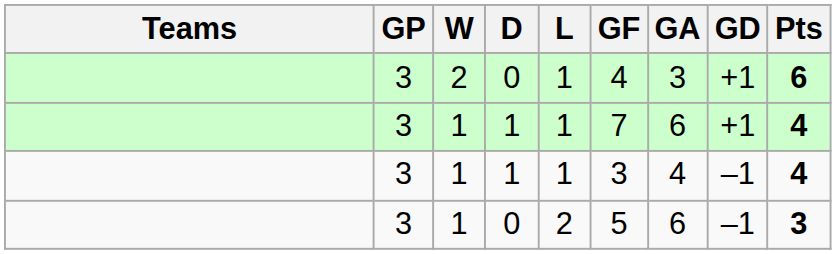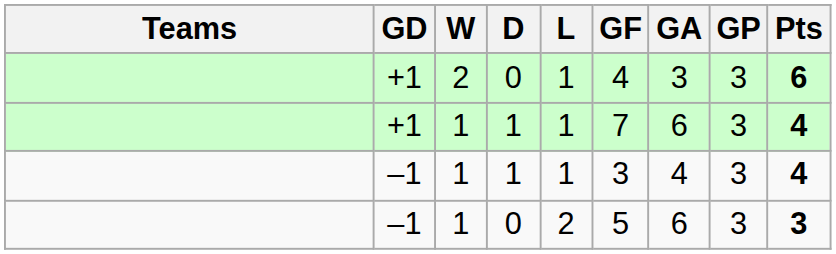columns swapped: (404, 28) <-> (738, 28)
